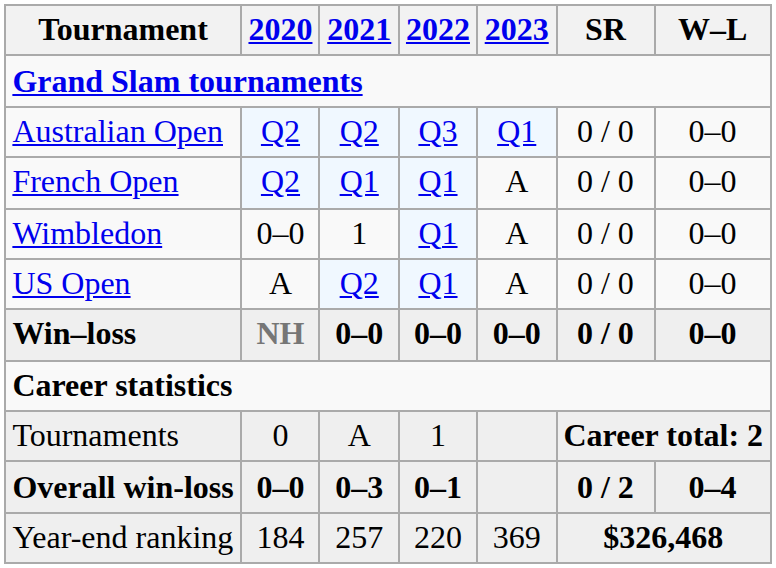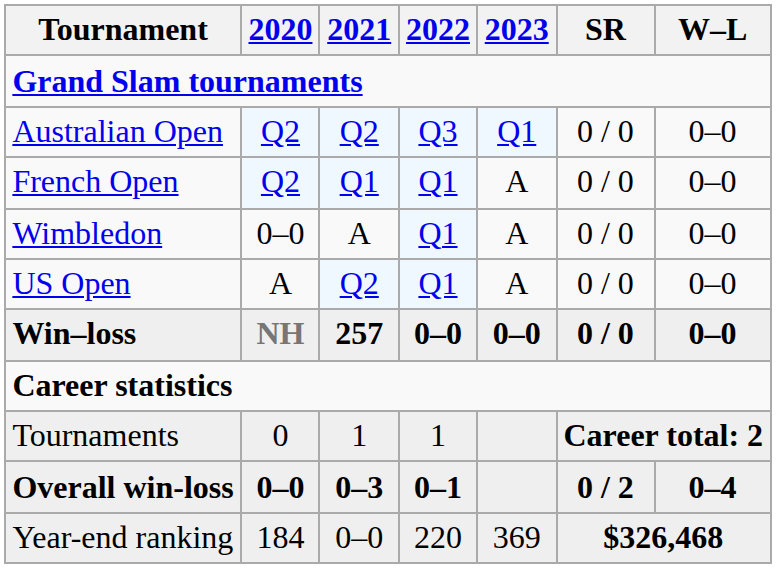(359, 232) 1 -> (359, 232) A
(359, 334) 0–0 -> (359, 334) 257
(359, 435) A -> (359, 435) 1
(359, 537) 257 -> (359, 537) 0–0
